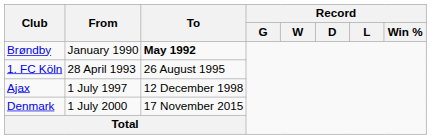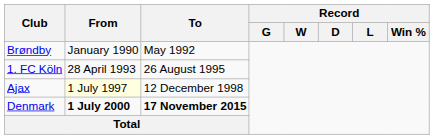(170, 50) bold -> (169, 50) normal
(97, 87) no background -> (97, 87) lightyellow background
(97, 106) normal -> (99, 106) bold
(193, 106) normal -> (195, 106) bold
